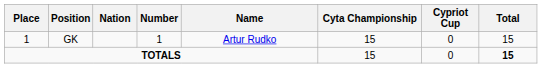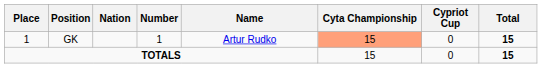(370, 40) no background -> (370, 40) lightsalmon background
(508, 40) normal -> (508, 40) bold
